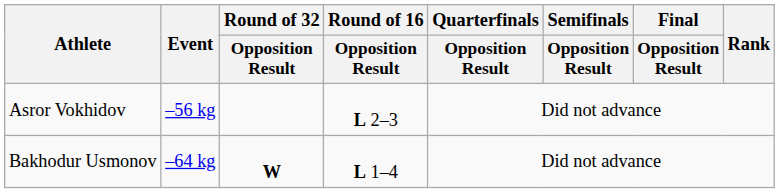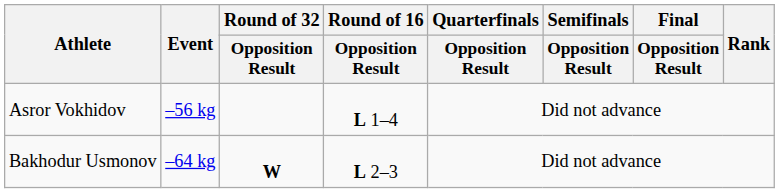(376, 120) L 2–3 -> (376, 120) L 1–4
(376, 172) L 1–4 -> (376, 172) L 2–3
